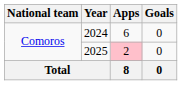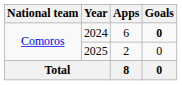(159, 32) normal -> (159, 32) bold
(126, 51) pink background -> (126, 51) no background
